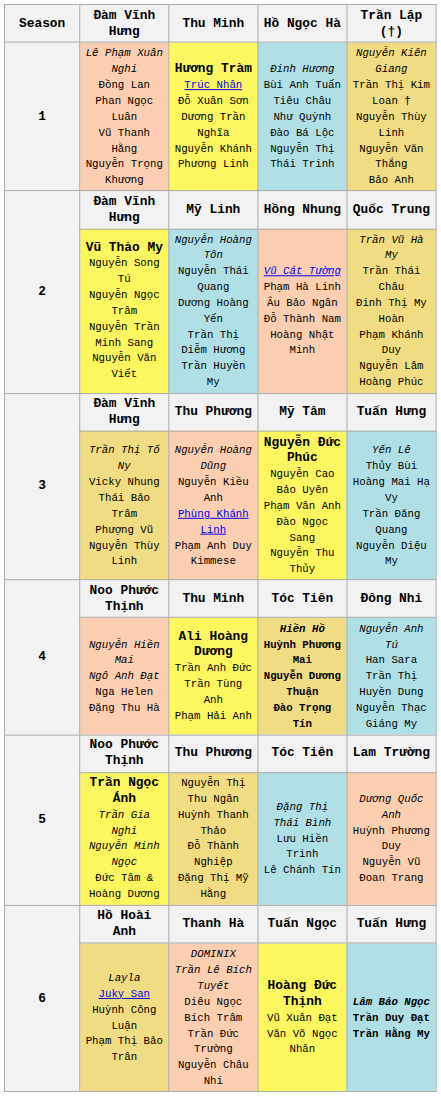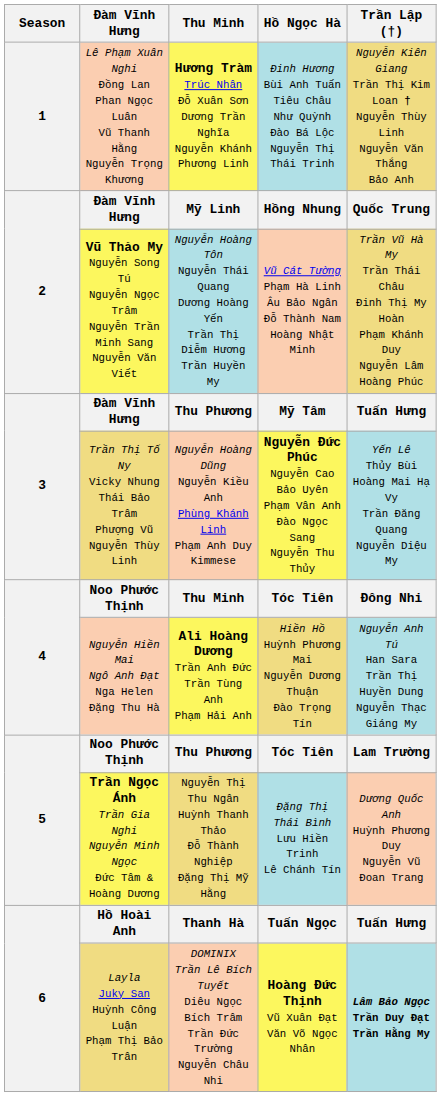(302, 676) bold -> (302, 676) normal
